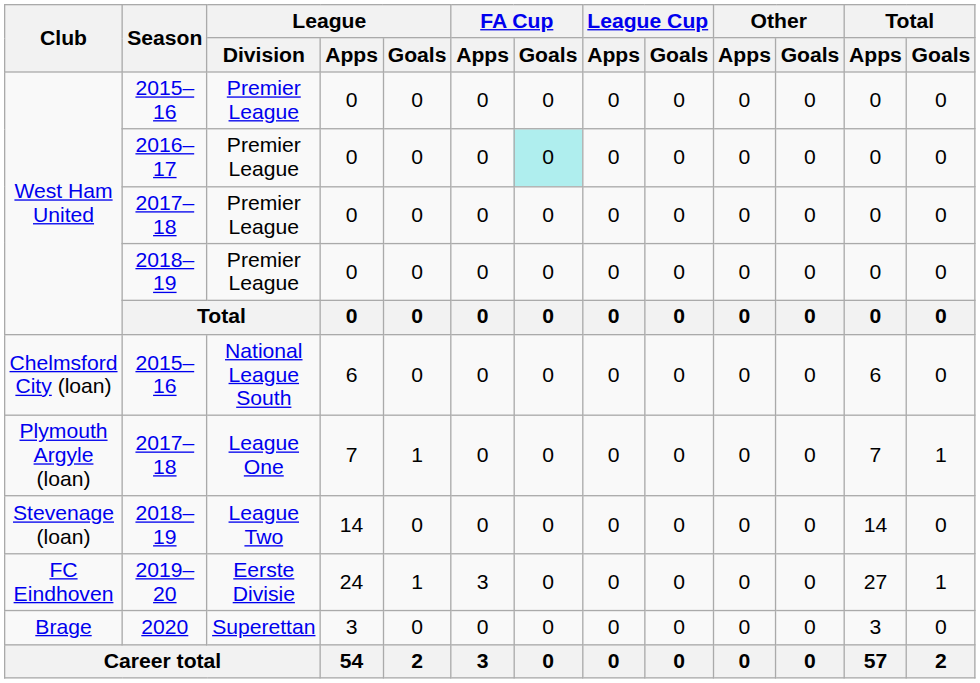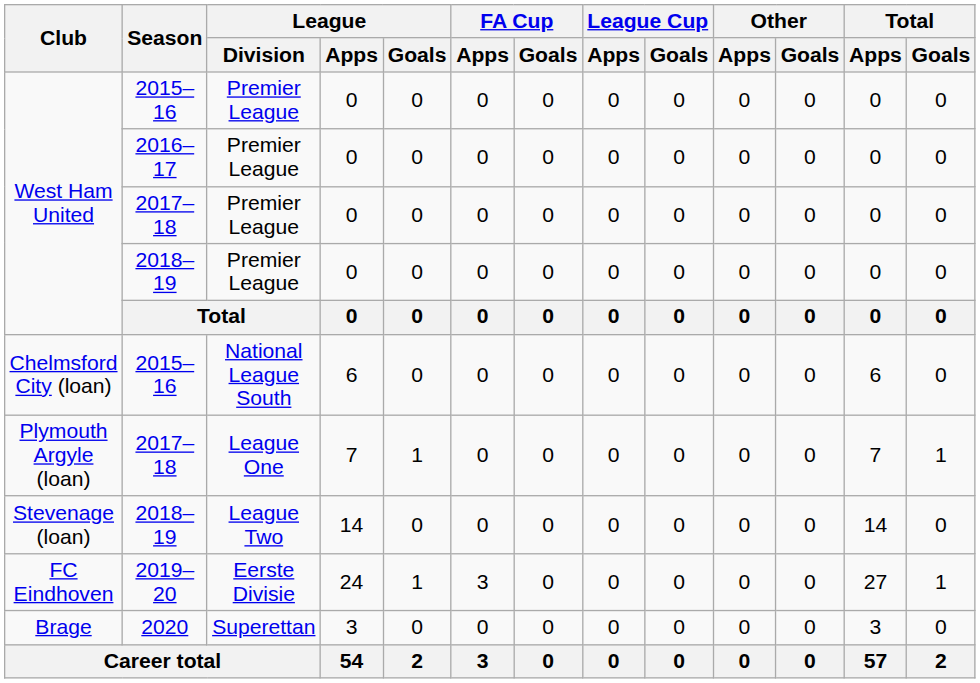(548, 157) paleturquoise background -> (548, 157) no background
